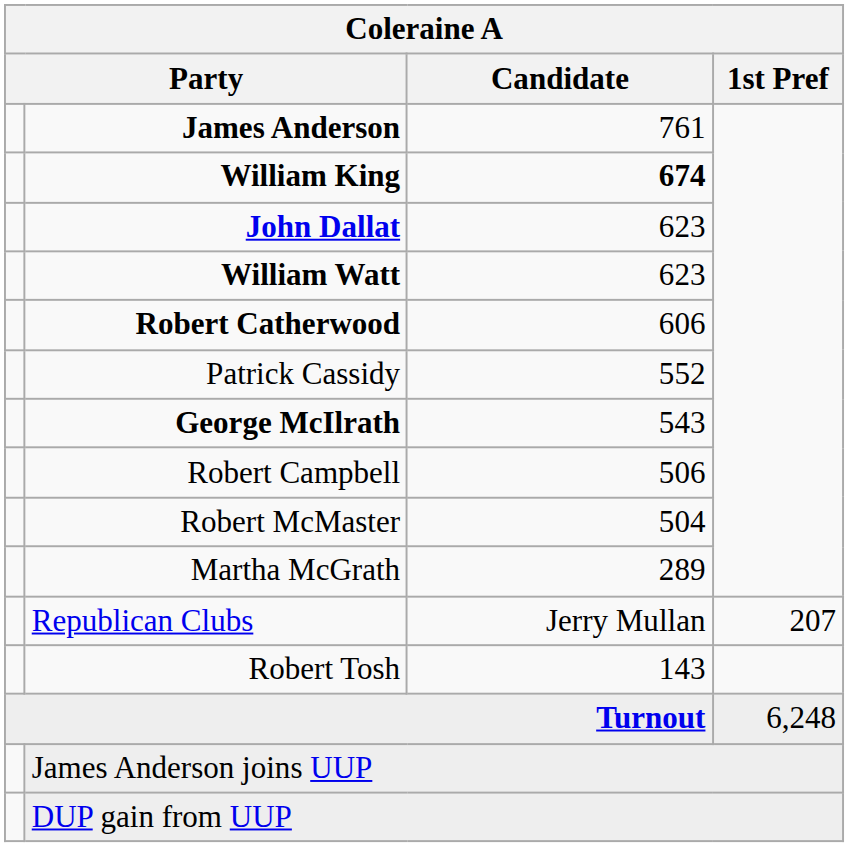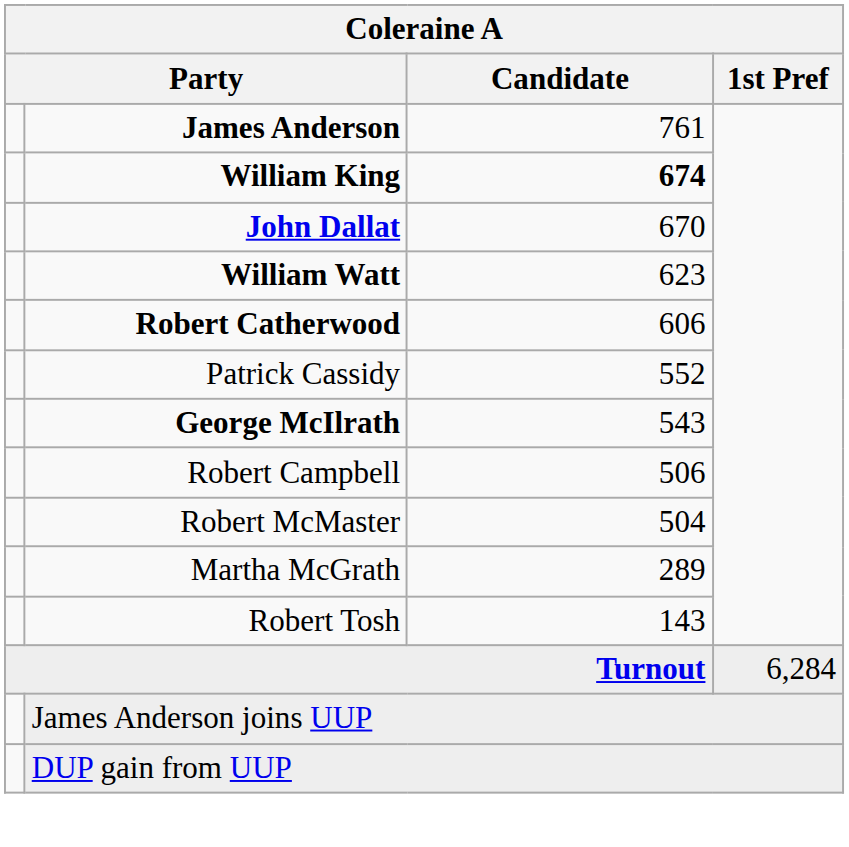(682, 226) 623 -> (682, 226) 670
- row: (143, 619)
(801, 718) 6,248 -> (801, 669) 6,284
